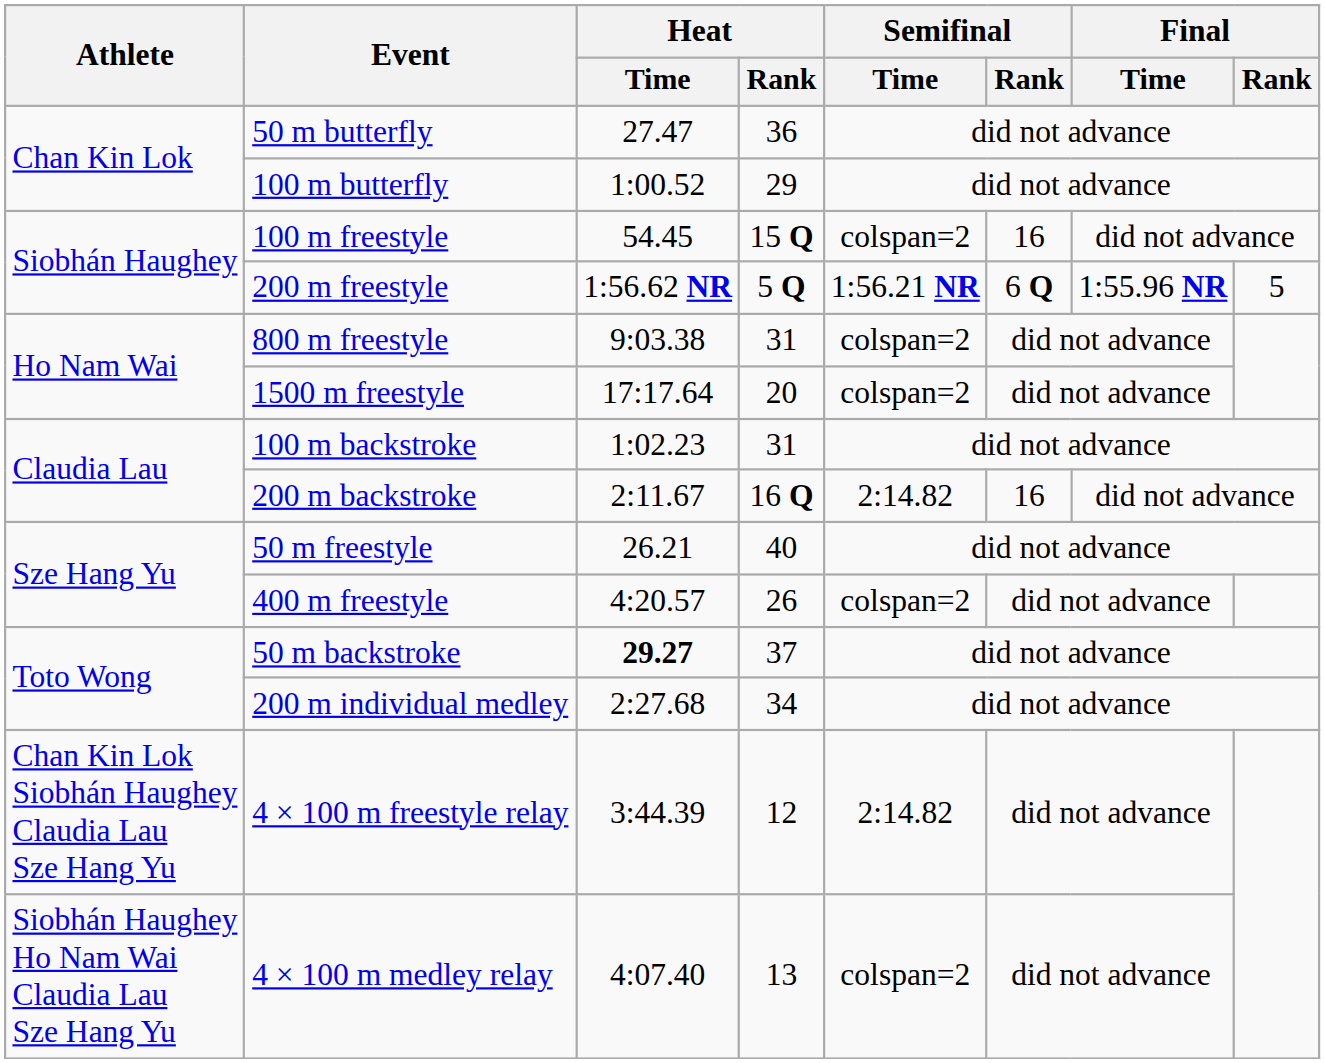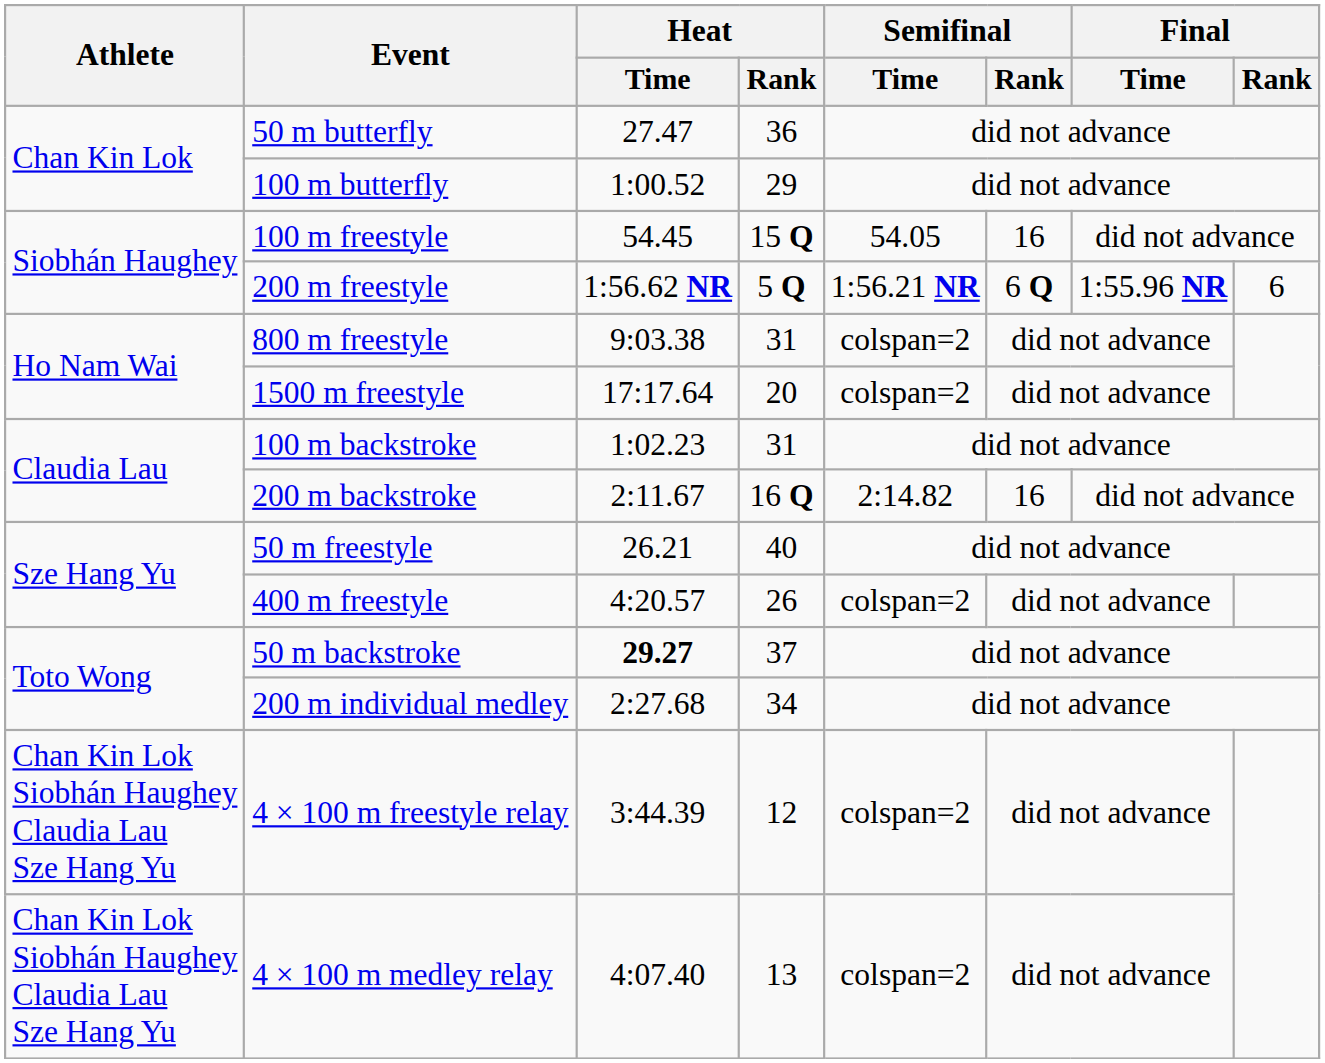(905, 236) colspan=2 -> (905, 236) 54.05
(1277, 288) 5 -> (1277, 288) 6
(905, 812) 2:14.82 -> (905, 812) colspan=2
(125, 975) Siobhán Haughey Ho Nam Wai Claudia Lau Sze Hang Yu -> (125, 975) Chan Kin Lok Siobhán Haughey Claudia Lau Sze Hang Yu
